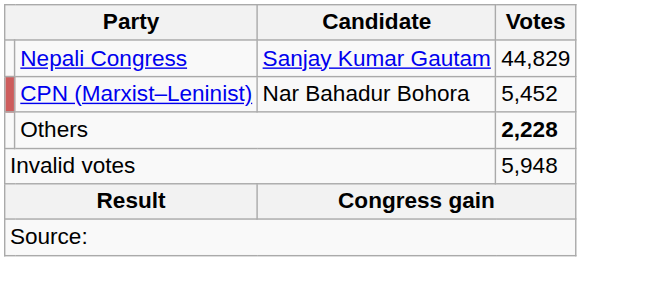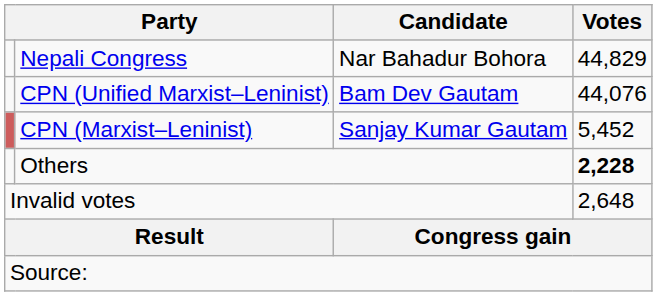(377, 58) Sanjay Kumar Gautam -> (443, 58) Nar Bahadur Bohora
+ row: (175, 93)
(366, 93) Nar Bahadur Bohora -> (453, 129) Sanjay Kumar Gautam
(529, 165) 5,948 -> (606, 201) 2,648
